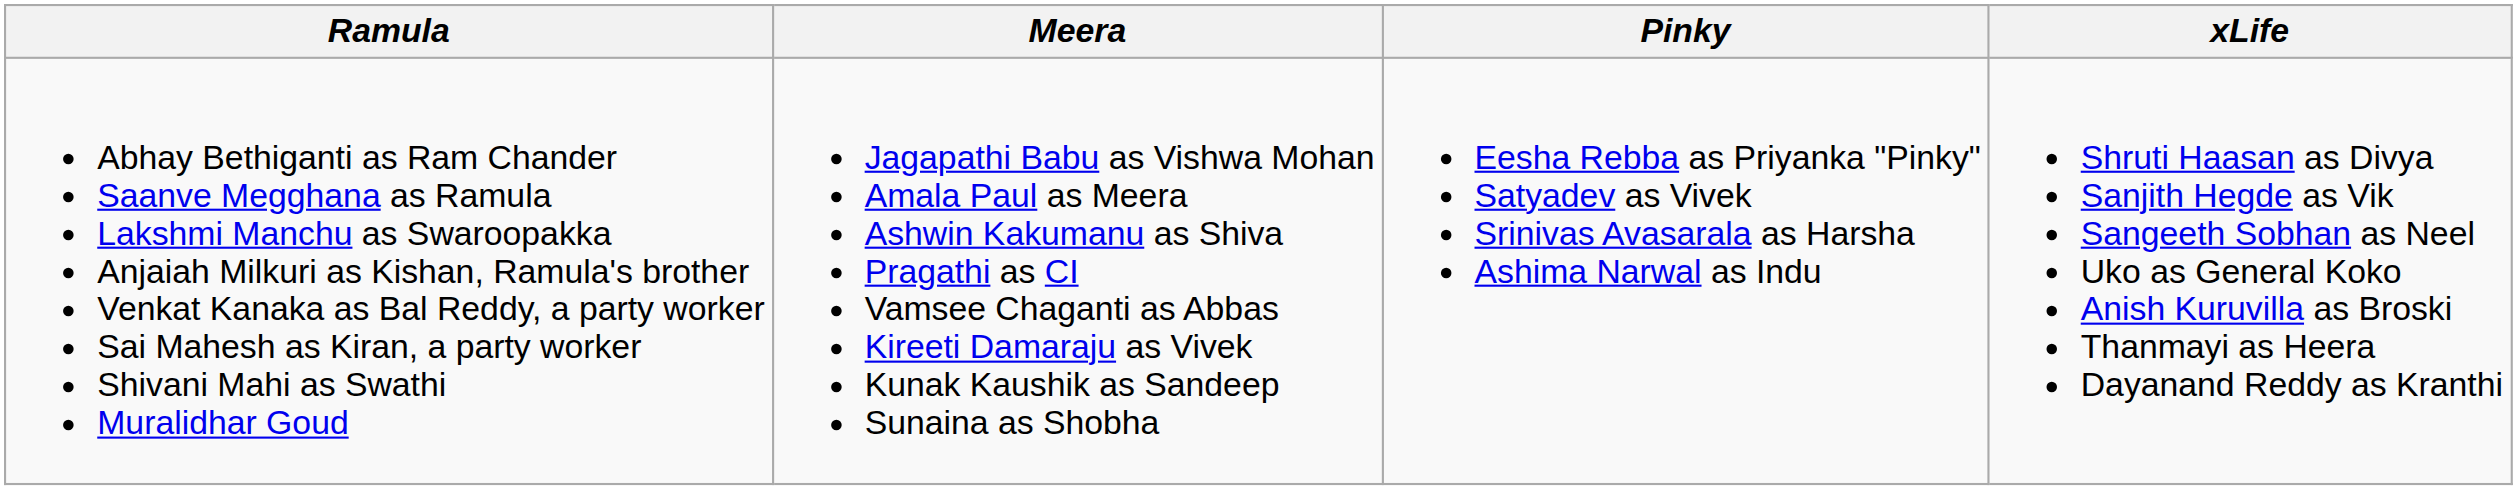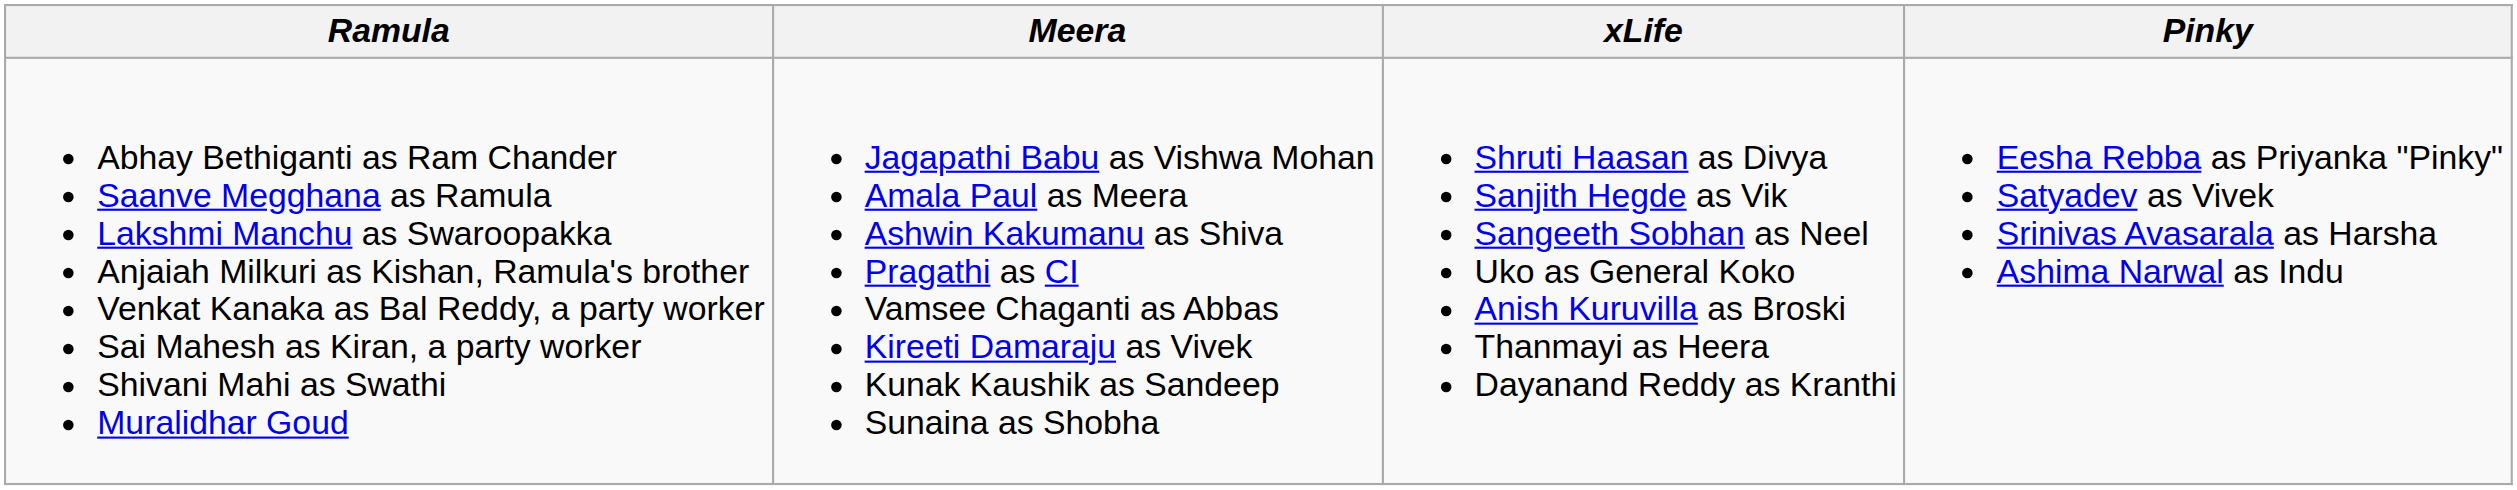columns swapped: (2250, 31) <-> (1685, 31)
